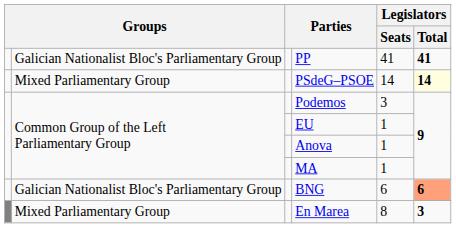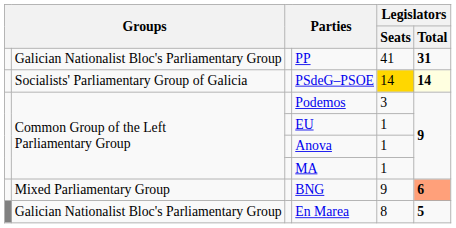(424, 59) 41 -> (424, 59) 31
(92, 80) Mixed Parliamentary Group -> (131, 80) Socialists' Parliamentary Group of Galicia
(387, 80) no background -> (387, 80) gold background
(148, 189) Galician Nationalist Bloc's Parliamentary Group -> (92, 189) Mixed Parliamentary Group
(384, 189) 6 -> (384, 189) 9
(92, 211) Mixed Parliamentary Group -> (148, 211) Galician Nationalist Bloc's Parliamentary Group
(421, 211) 3 -> (421, 211) 5
